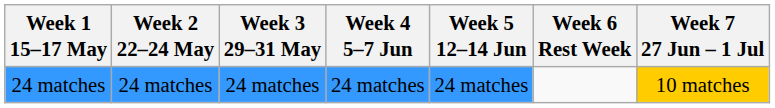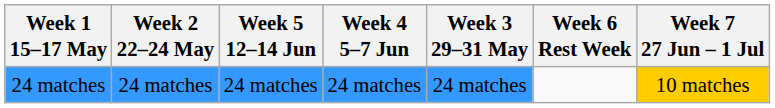columns swapped: (273, 35) <-> (481, 35)
